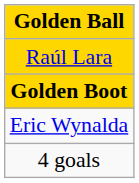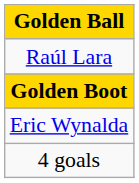(69, 56) gold background -> (69, 56) no background
